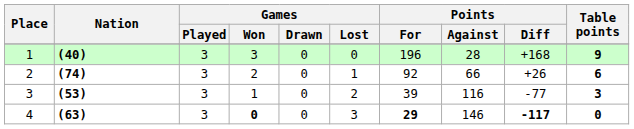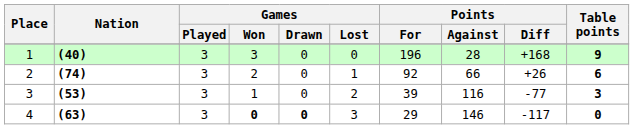(304, 114) normal -> (304, 114) bold
(410, 114) bold -> (410, 114) normal
(535, 114) bold -> (535, 114) normal
